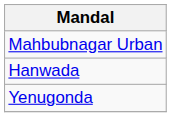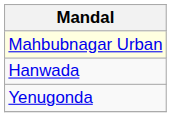(85, 44) no background -> (85, 44) lightyellow background
